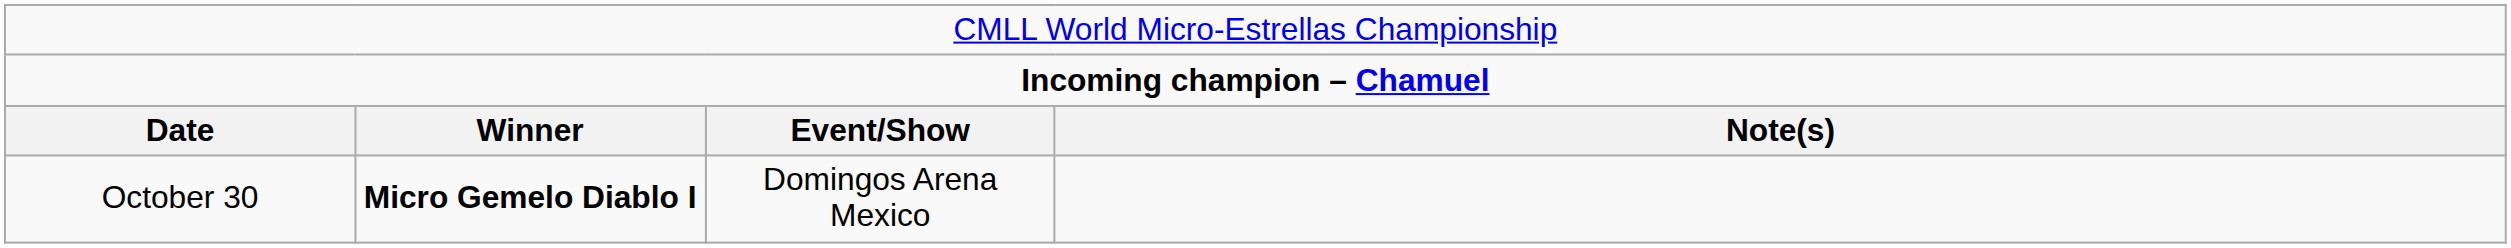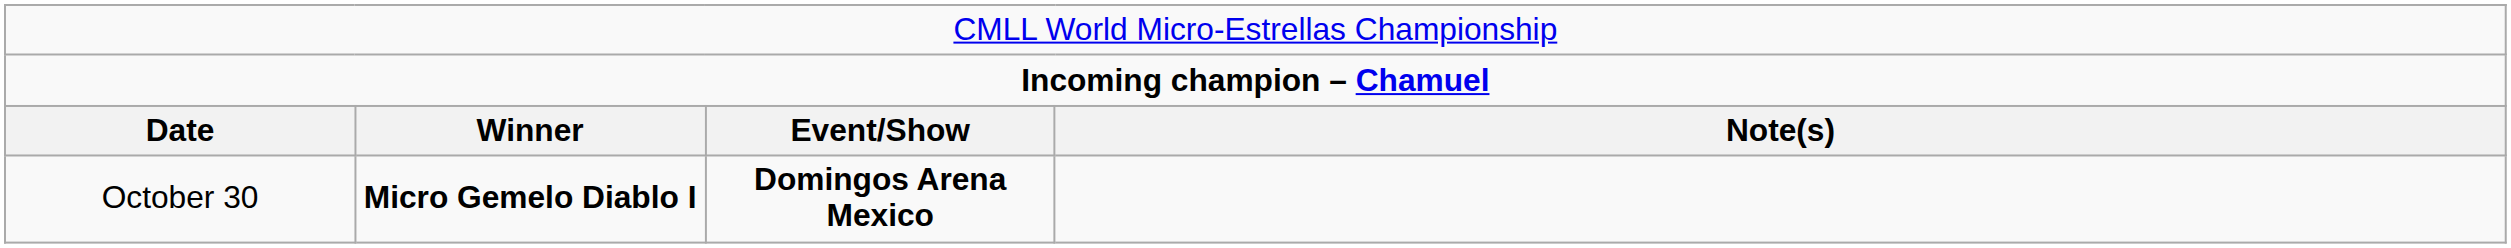(880, 198) normal -> (880, 198) bold
